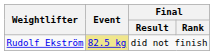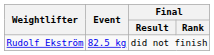(107, 42) khaki background -> (107, 42) no background
